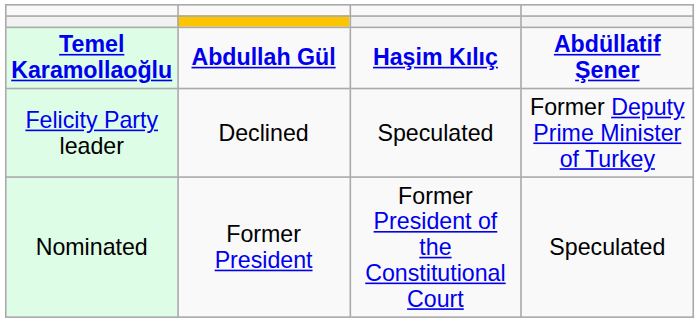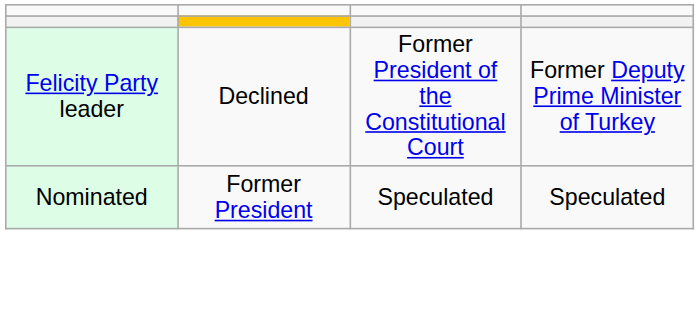- row: (92, 58)
(435, 133) Speculated -> (435, 97) Former President of the Constitutional Court
(435, 247) Former President of the Constitutional Court -> (435, 198) Speculated
